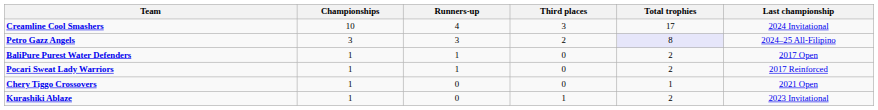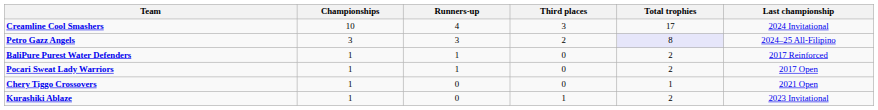(798, 55) 2017 Open -> (798, 55) 2017 Reinforced
(798, 70) 2017 Reinforced -> (798, 70) 2017 Open
